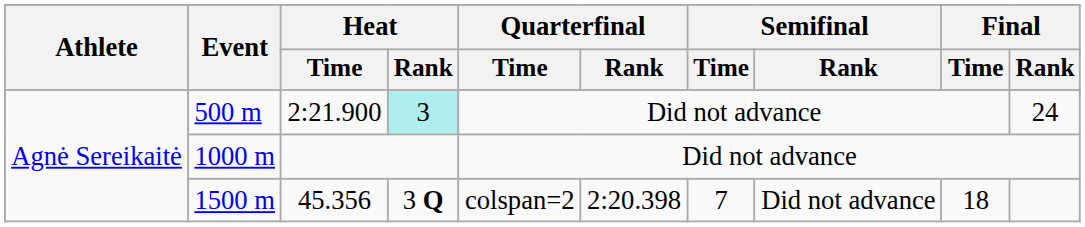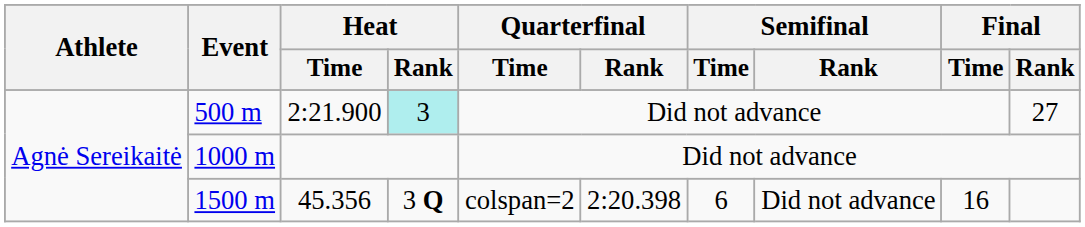(1045, 112) 24 -> (1045, 112) 27
(721, 200) 7 -> (721, 200) 6
(976, 200) 18 -> (976, 200) 16
